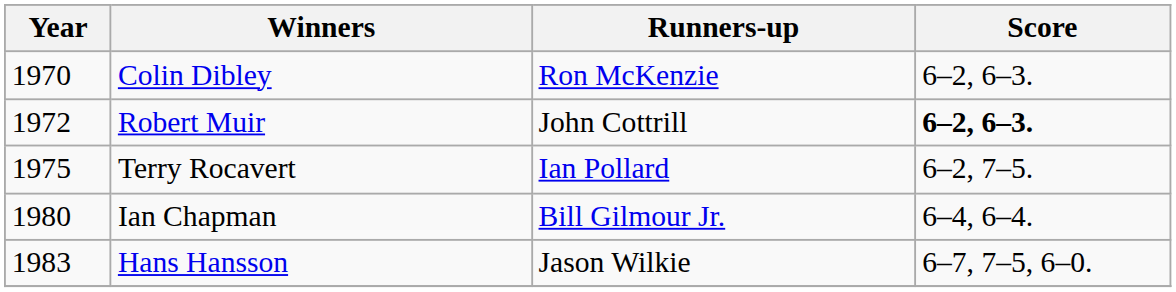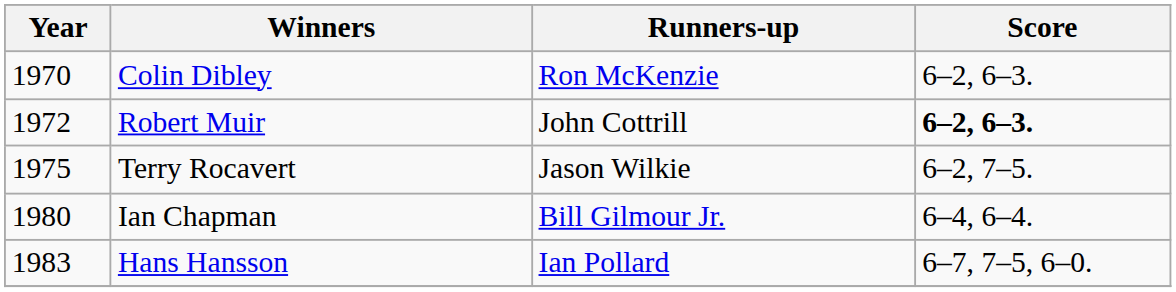(604, 168) Ian Pollard -> (615, 168) Jason Wilkie
(615, 262) Jason Wilkie -> (604, 262) Ian Pollard
